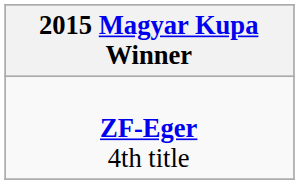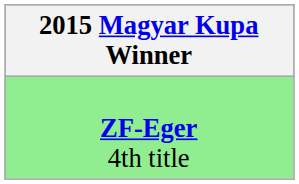(149, 142) no background -> (149, 142) lightgreen background
